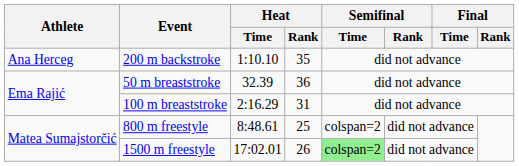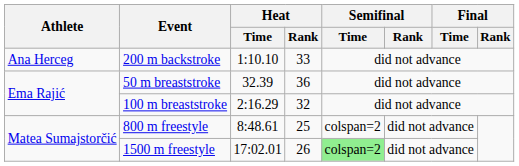(303, 60) 35 -> (303, 60) 33
(303, 105) 31 -> (303, 105) 32
